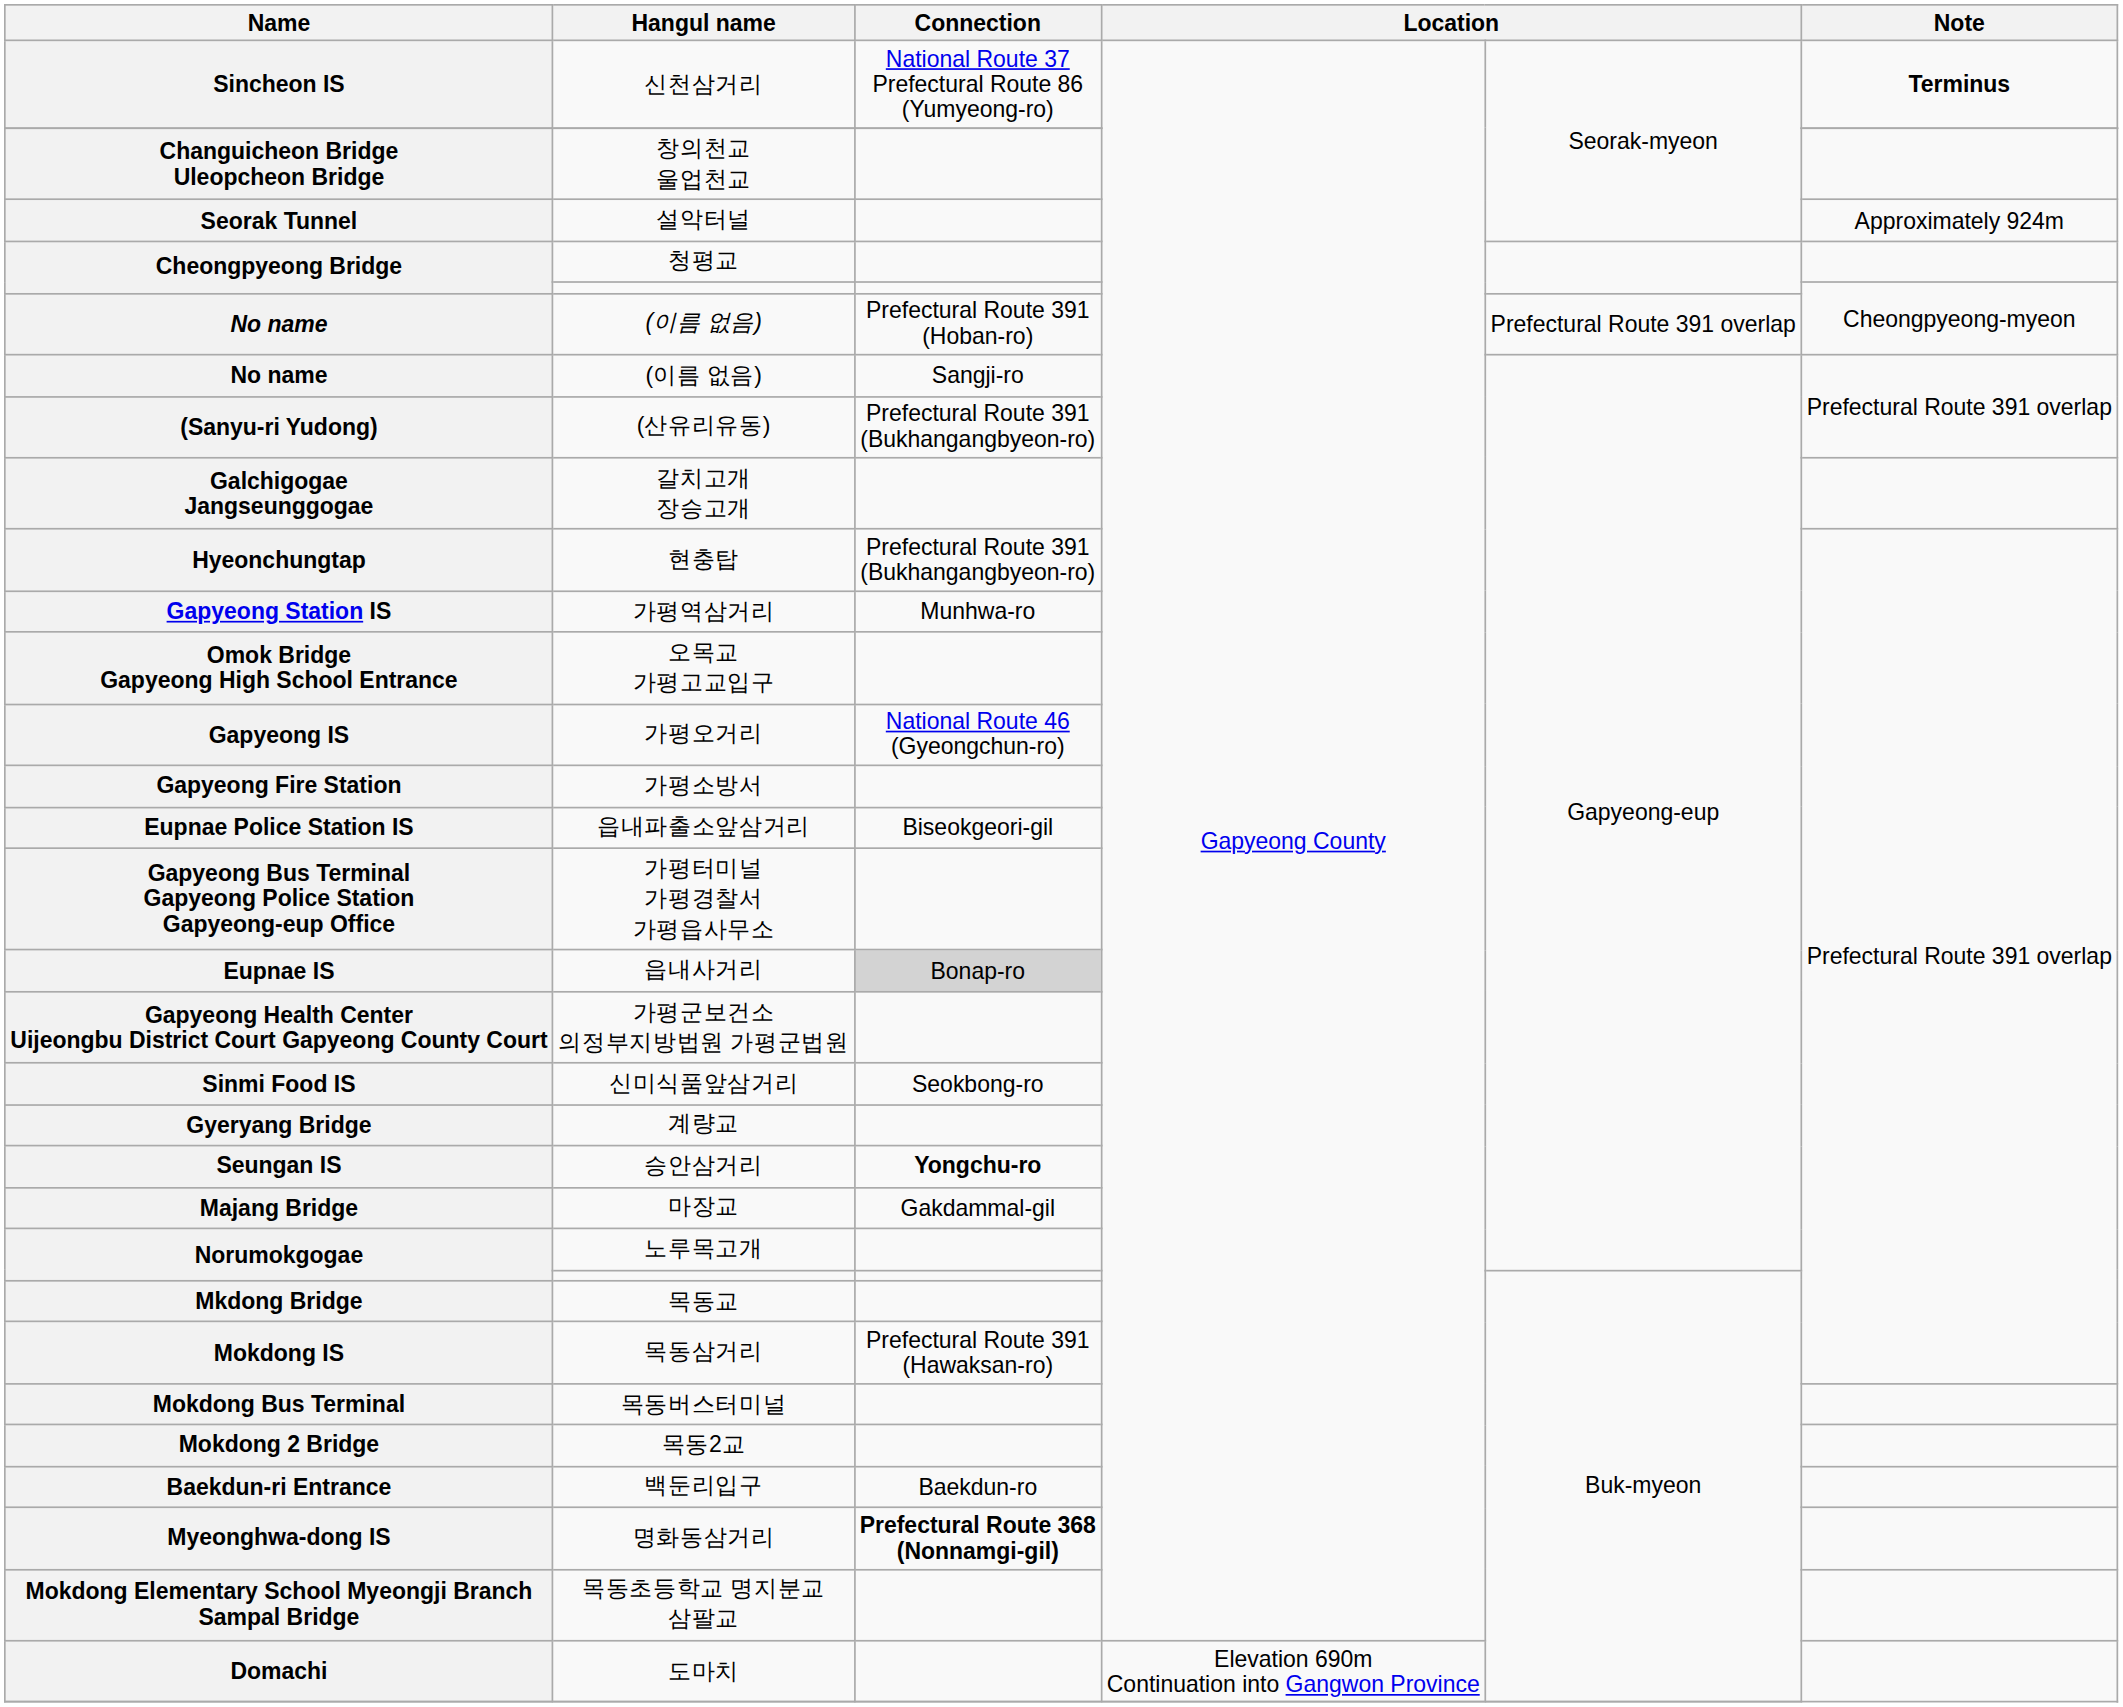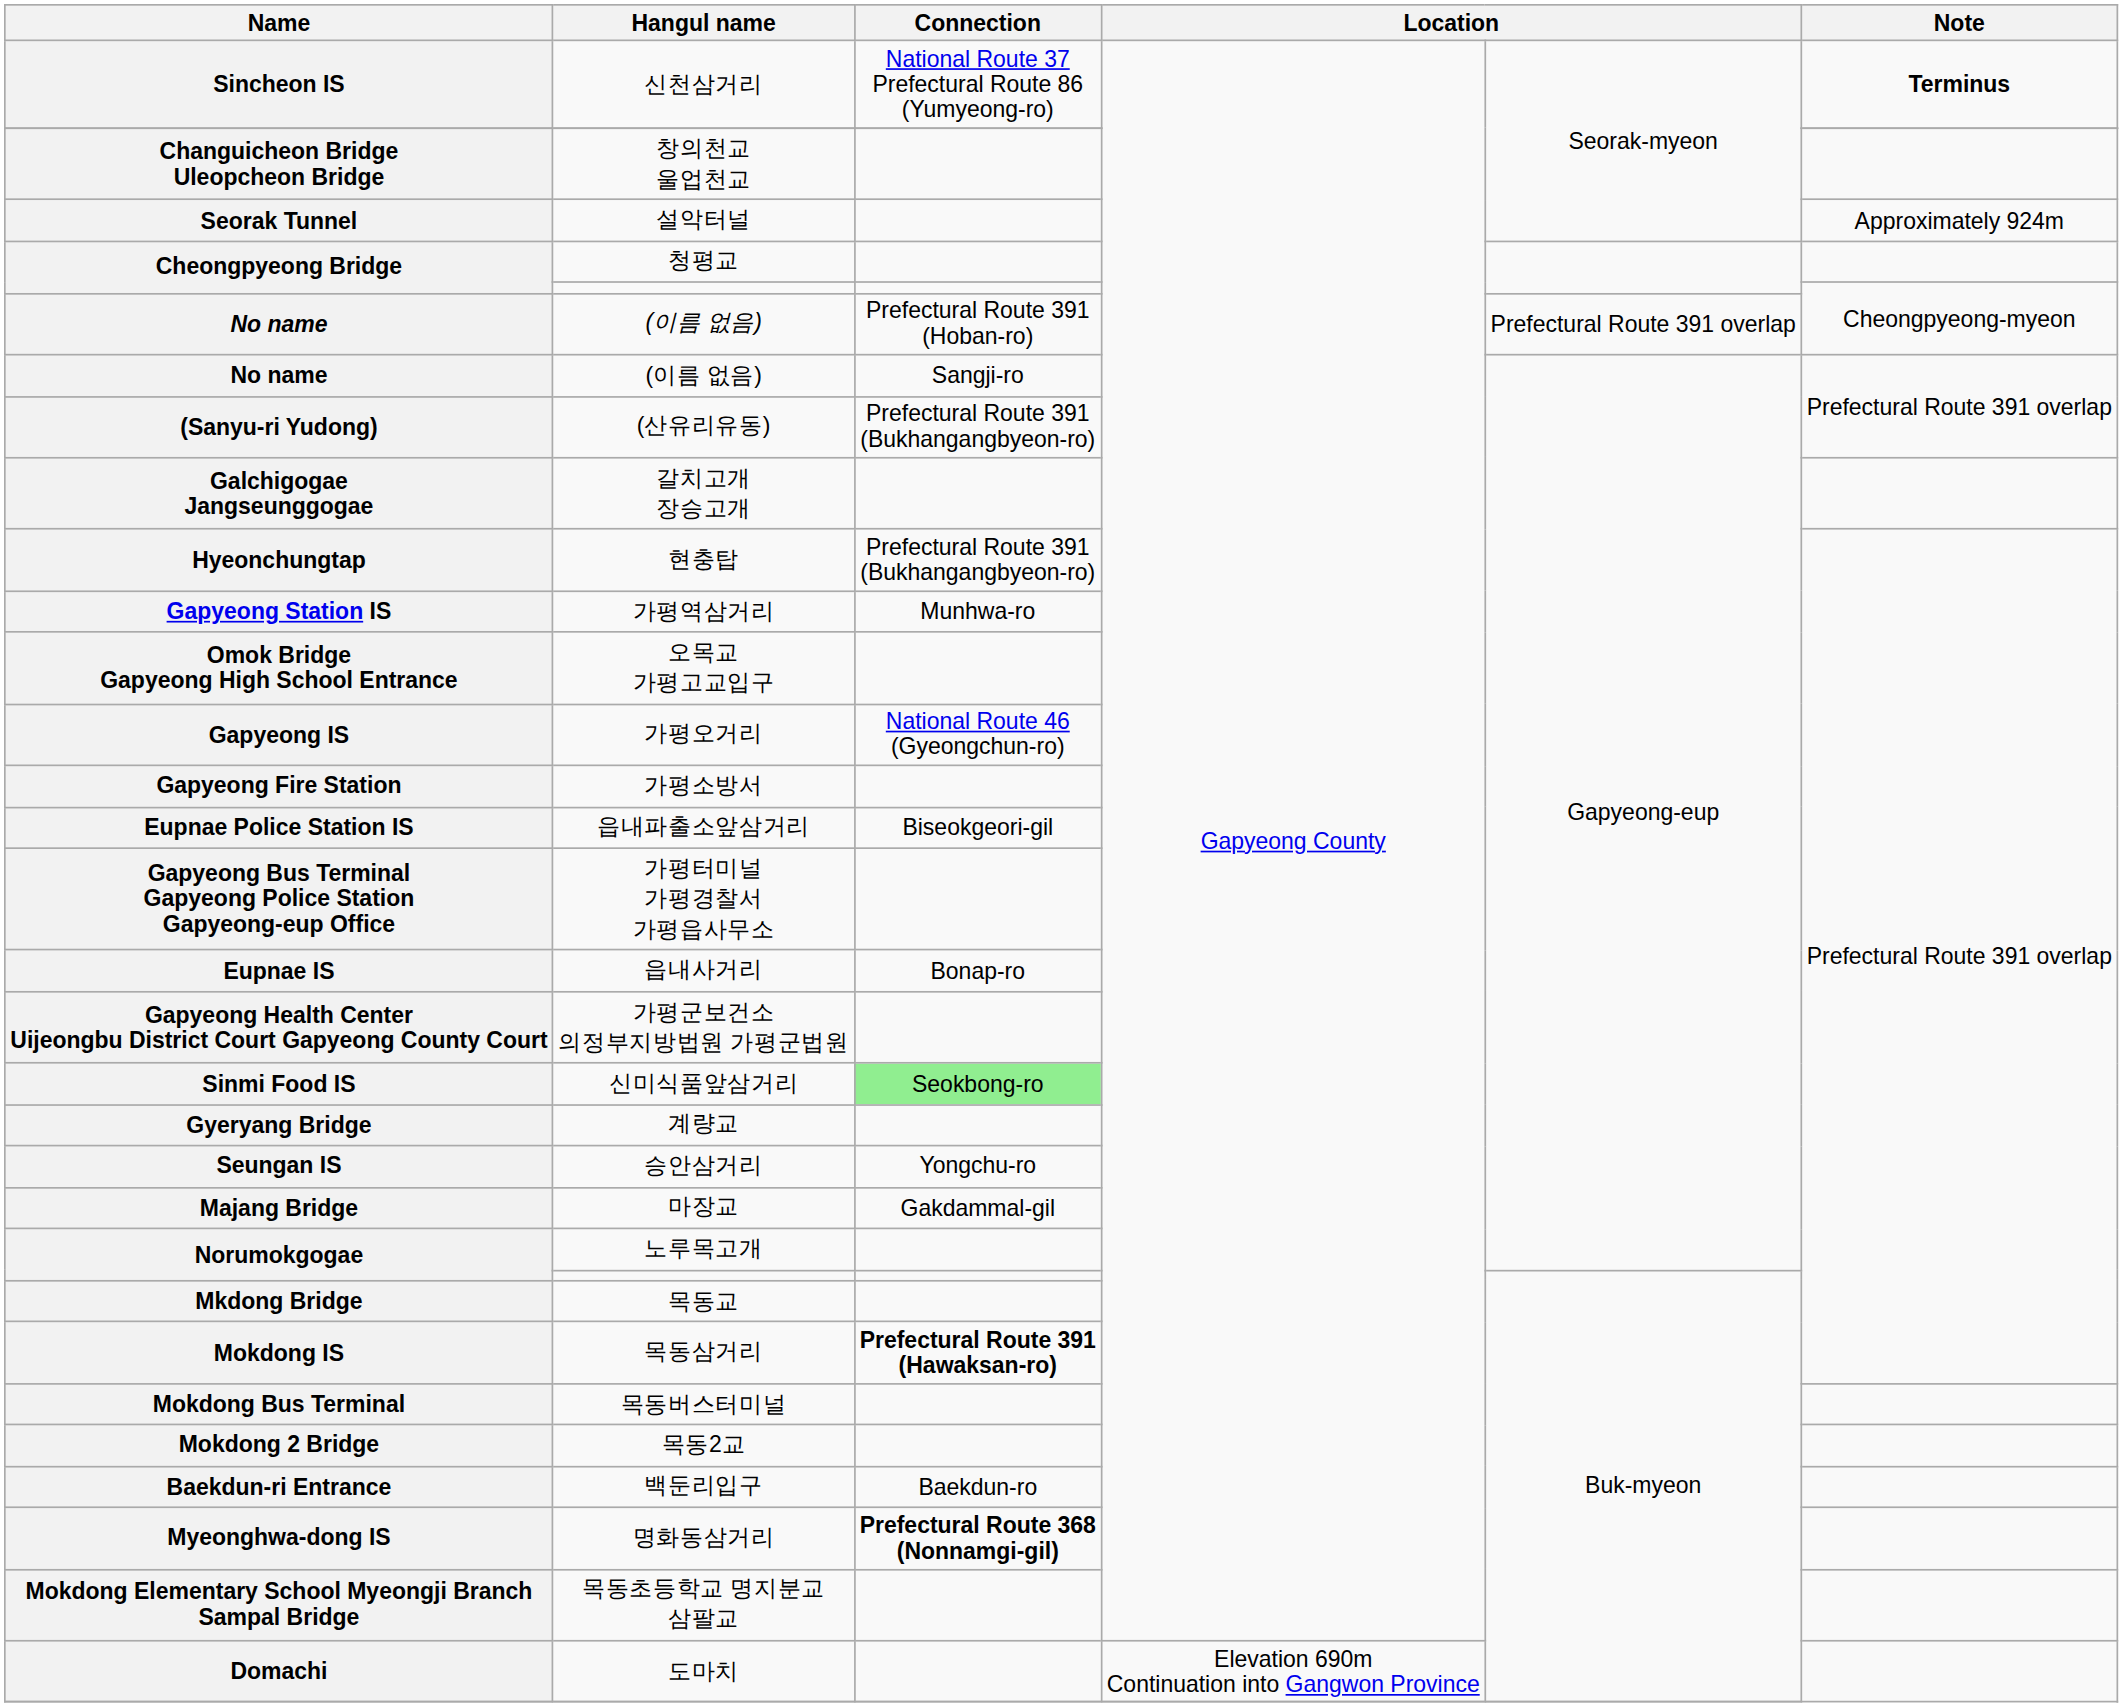(978, 971) lightgrey background -> (978, 971) no background
(978, 1084) no background -> (978, 1084) lightgreen background
(978, 1166) bold -> (978, 1166) normal
(978, 1352) normal -> (978, 1352) bold
